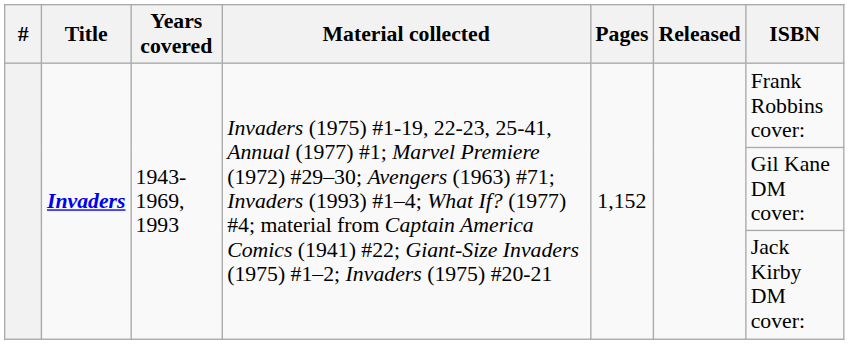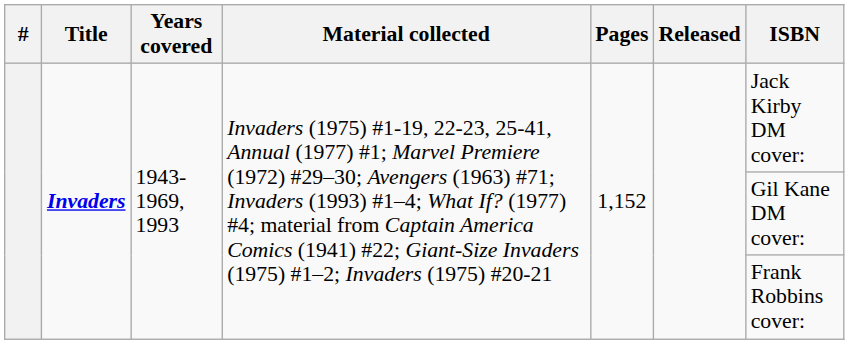(787, 105) Frank Robbins cover: -> (778, 117) Jack Kirby DM cover:
(778, 284) Jack Kirby DM cover: -> (787, 296) Frank Robbins cover:
